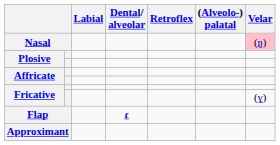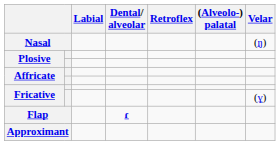(260, 42) pink background -> (260, 42) no background
